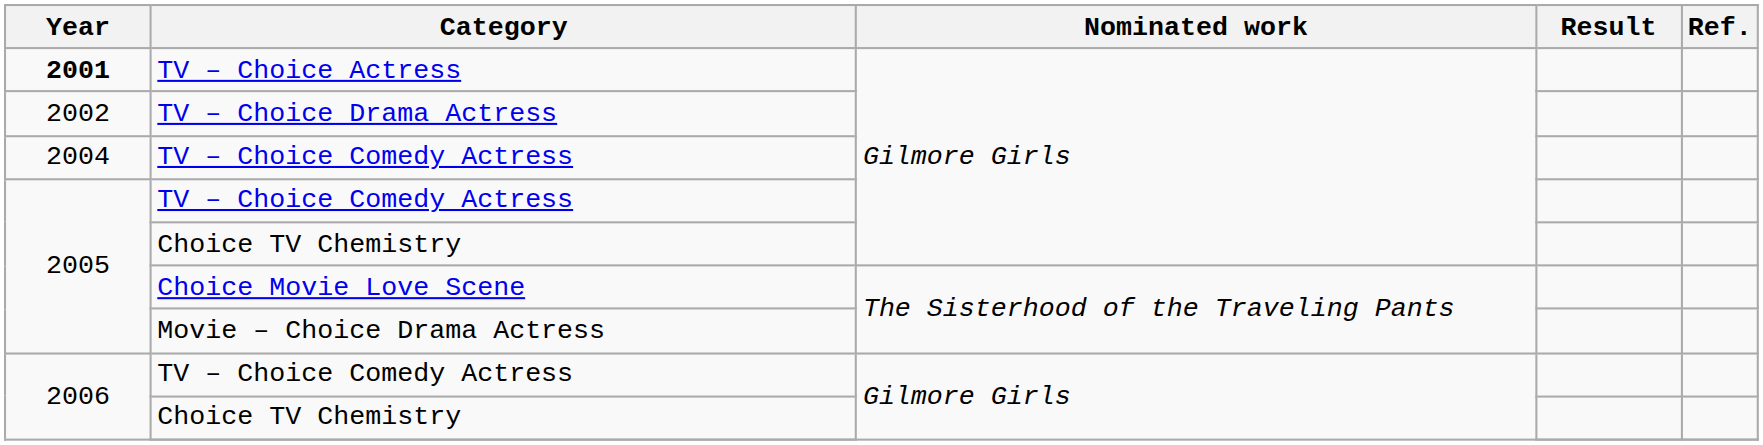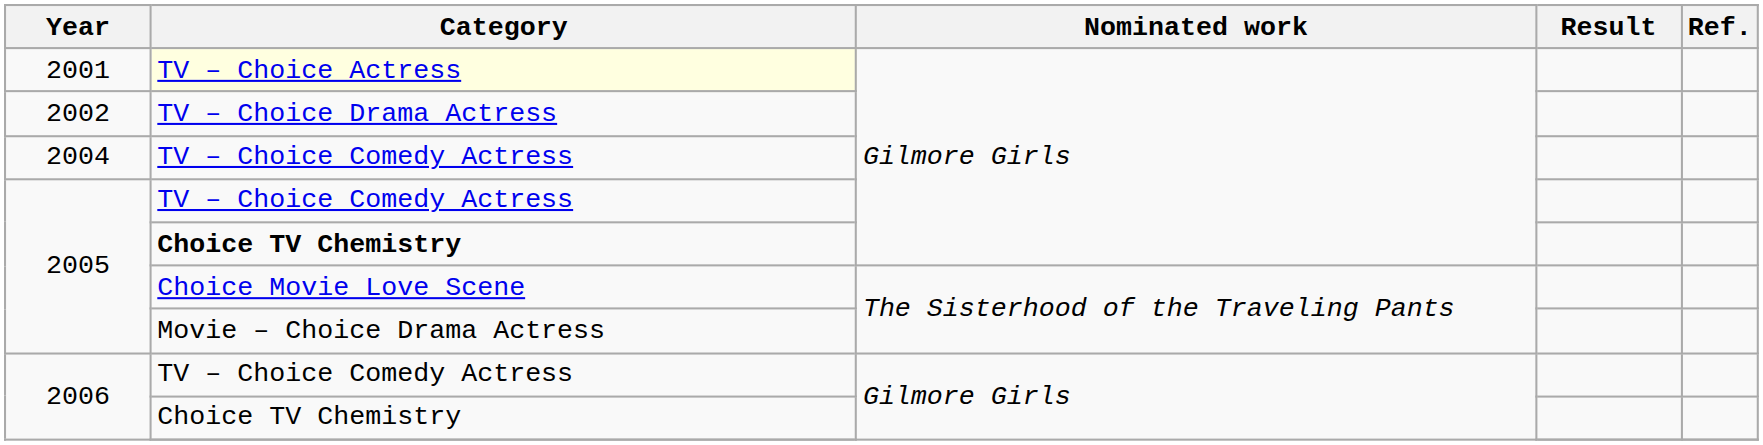(78, 70) bold -> (78, 70) normal
(309, 70) no background -> (309, 70) lightyellow background
(309, 244) normal -> (309, 244) bold
